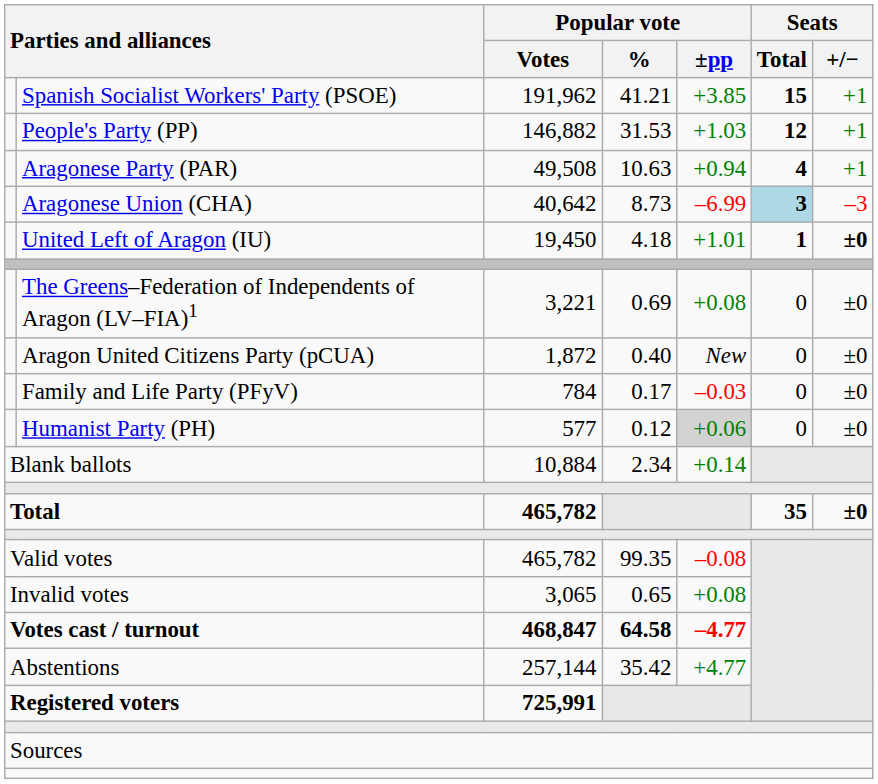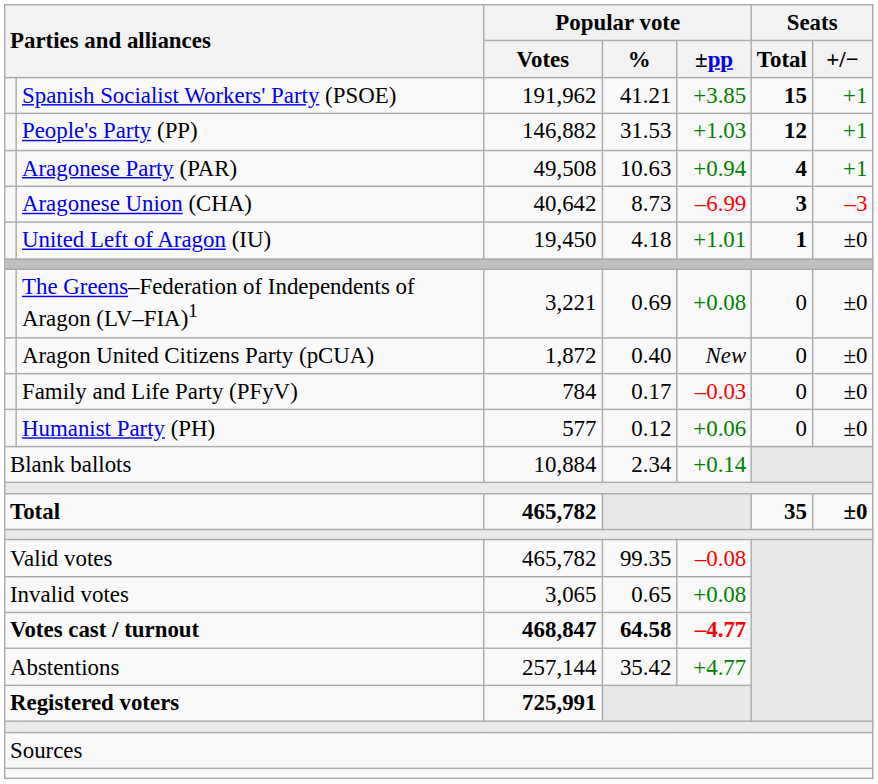(801, 204) lightblue background -> (801, 204) no background
(855, 240) bold -> (855, 240) normal
(720, 427) lightgrey background -> (720, 427) no background
